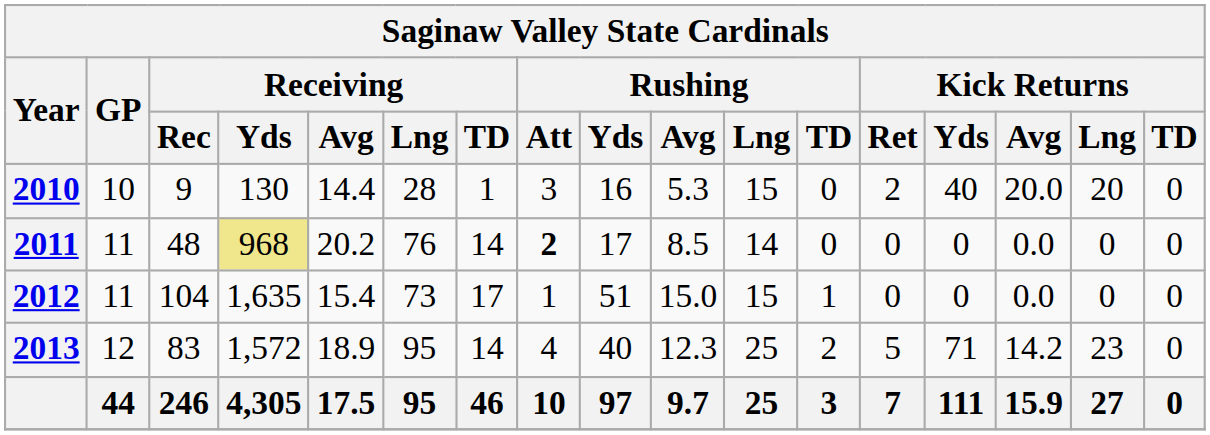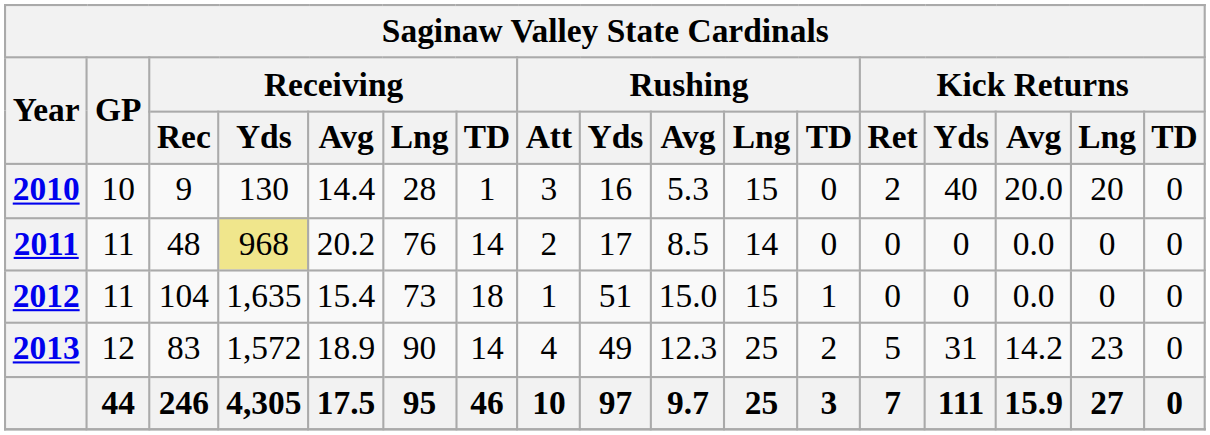(549, 243) bold -> (549, 243) normal
(487, 296) 17 -> (487, 296) 18
(420, 349) 95 -> (420, 349) 90
(615, 349) 40 -> (615, 349) 49
(961, 349) 71 -> (961, 349) 31
